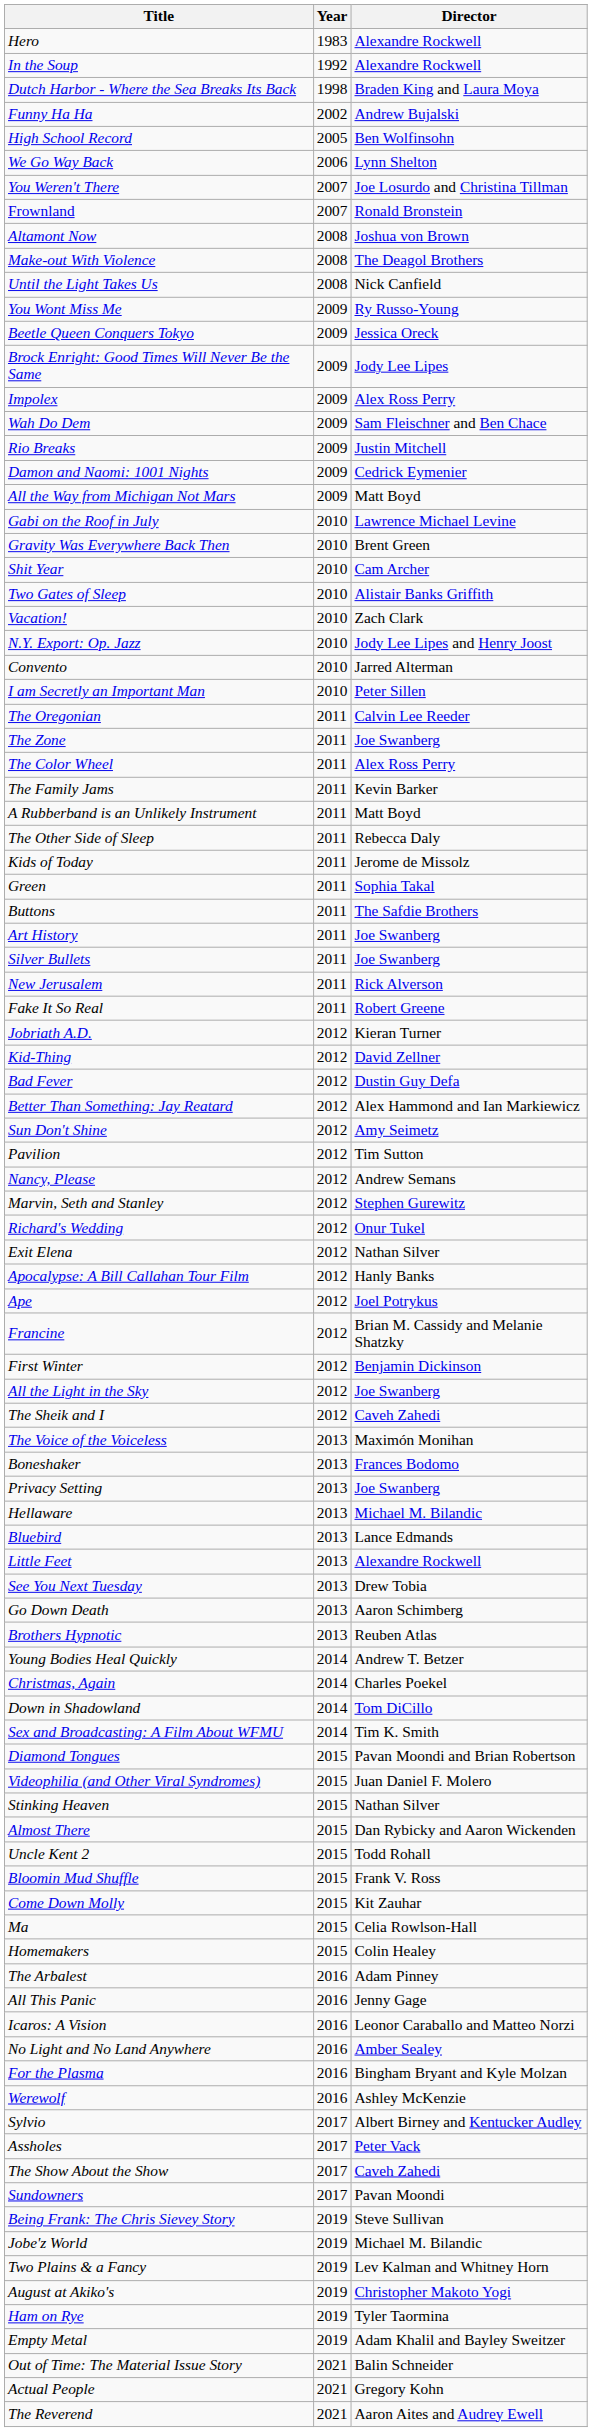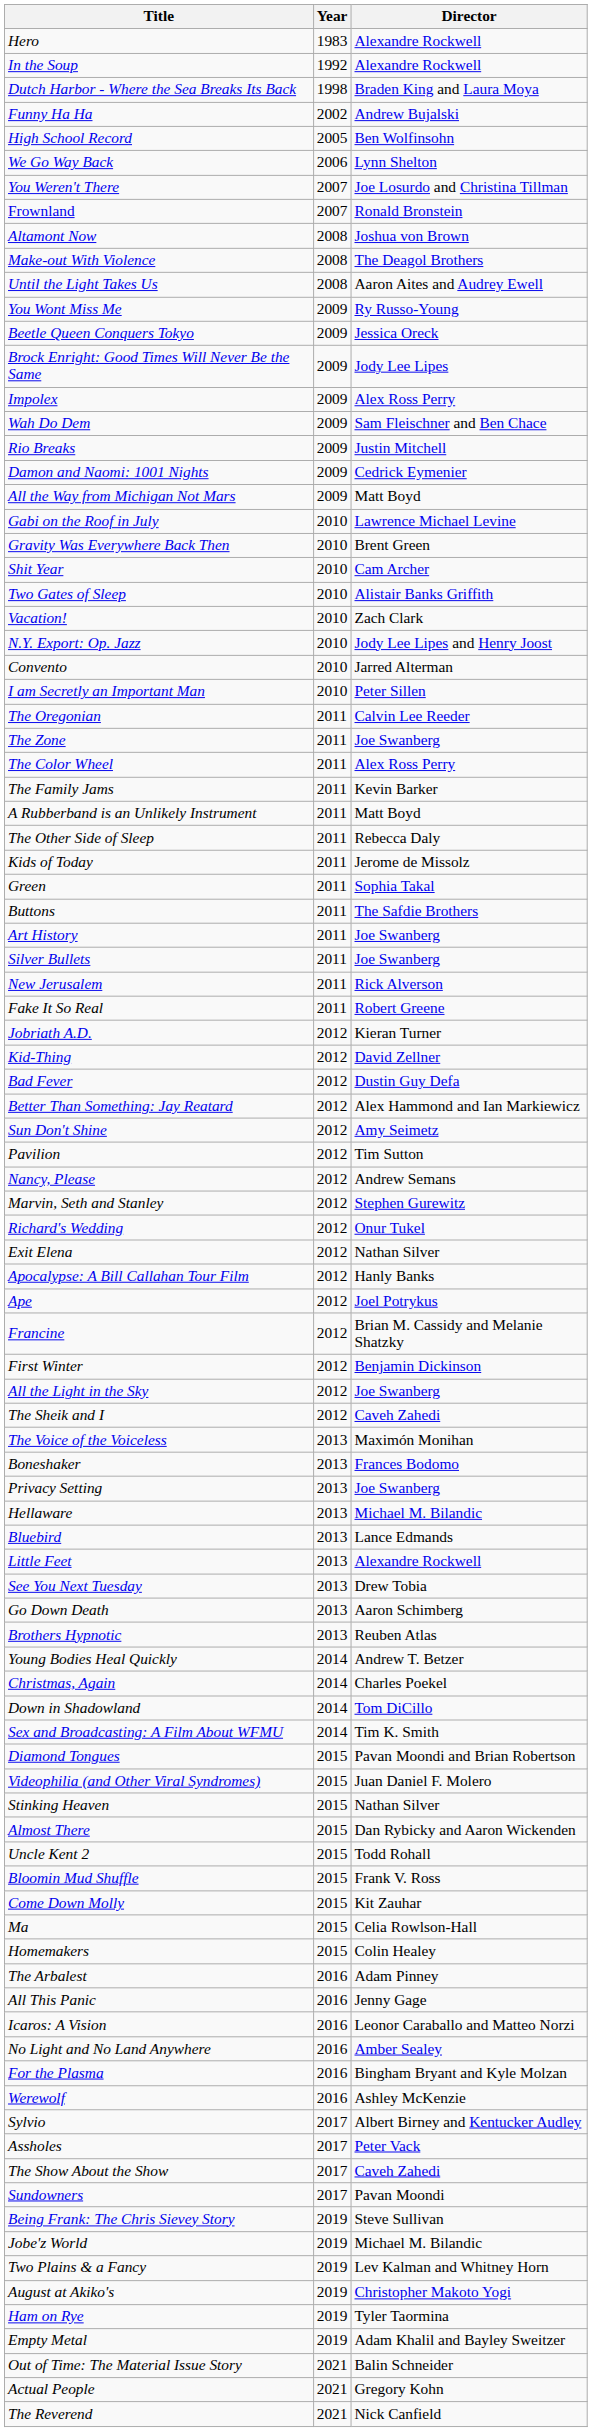(398, 284) Nick Canfield -> (449, 284) Aaron Aites and Audrey Ewell
(449, 2414) Aaron Aites and Audrey Ewell -> (398, 2414) Nick Canfield
